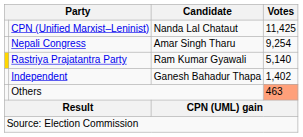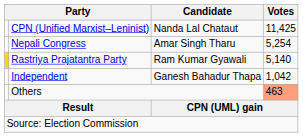(278, 44) 9,254 -> (278, 44) 5,254
(278, 76) 1,402 -> (278, 76) 1,042
